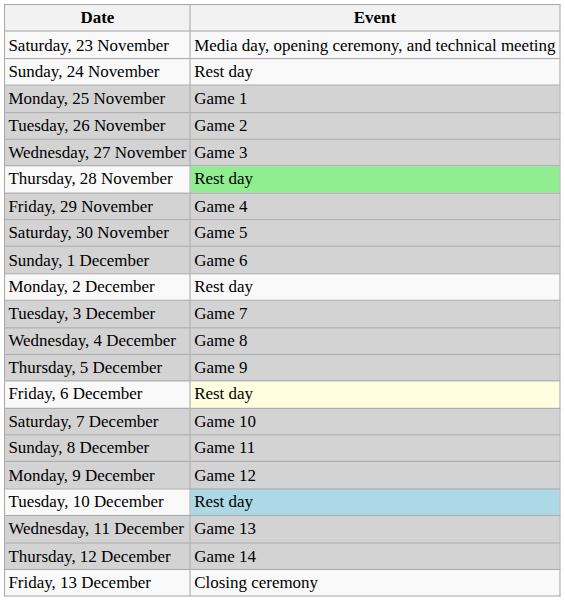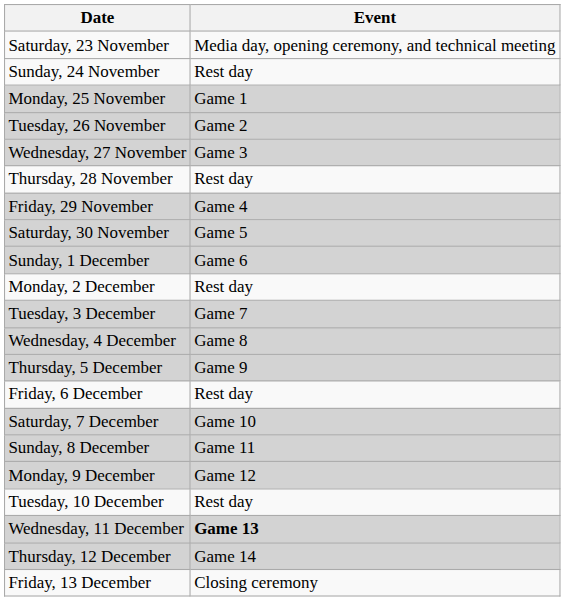(224, 179) lightgreen background -> (224, 179) no background
(224, 394) lightyellow background -> (224, 394) no background
(224, 502) lightblue background -> (224, 502) no background
(225, 529) normal -> (226, 529) bold
